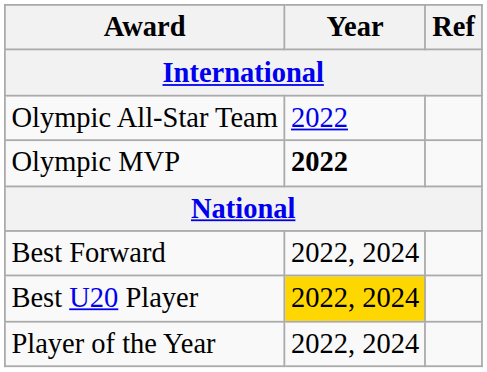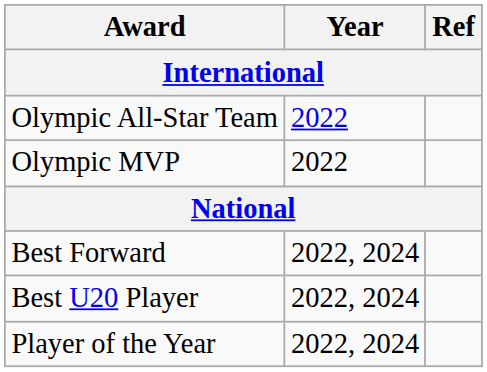(319, 162) bold -> (319, 162) normal
(355, 298) gold background -> (355, 298) no background
